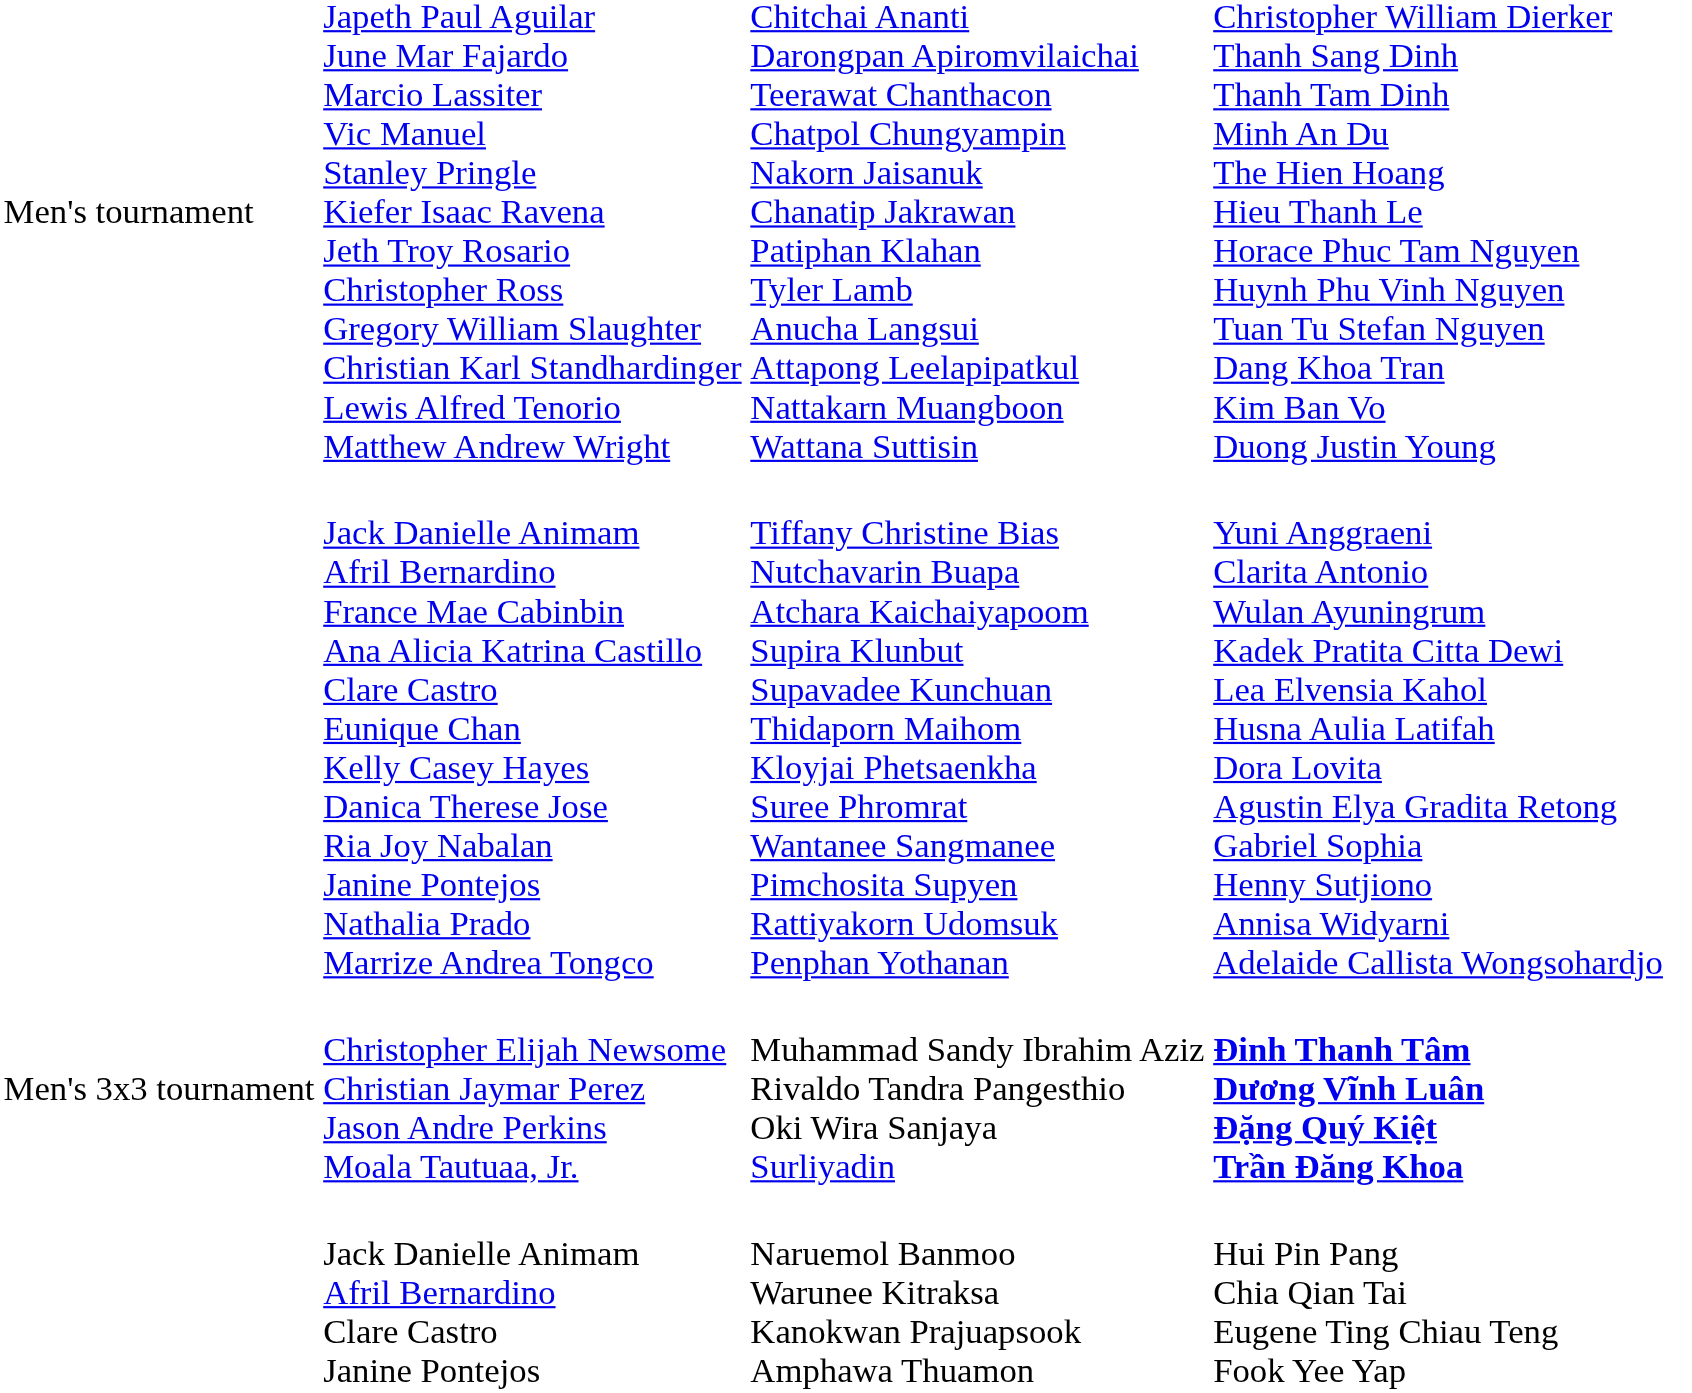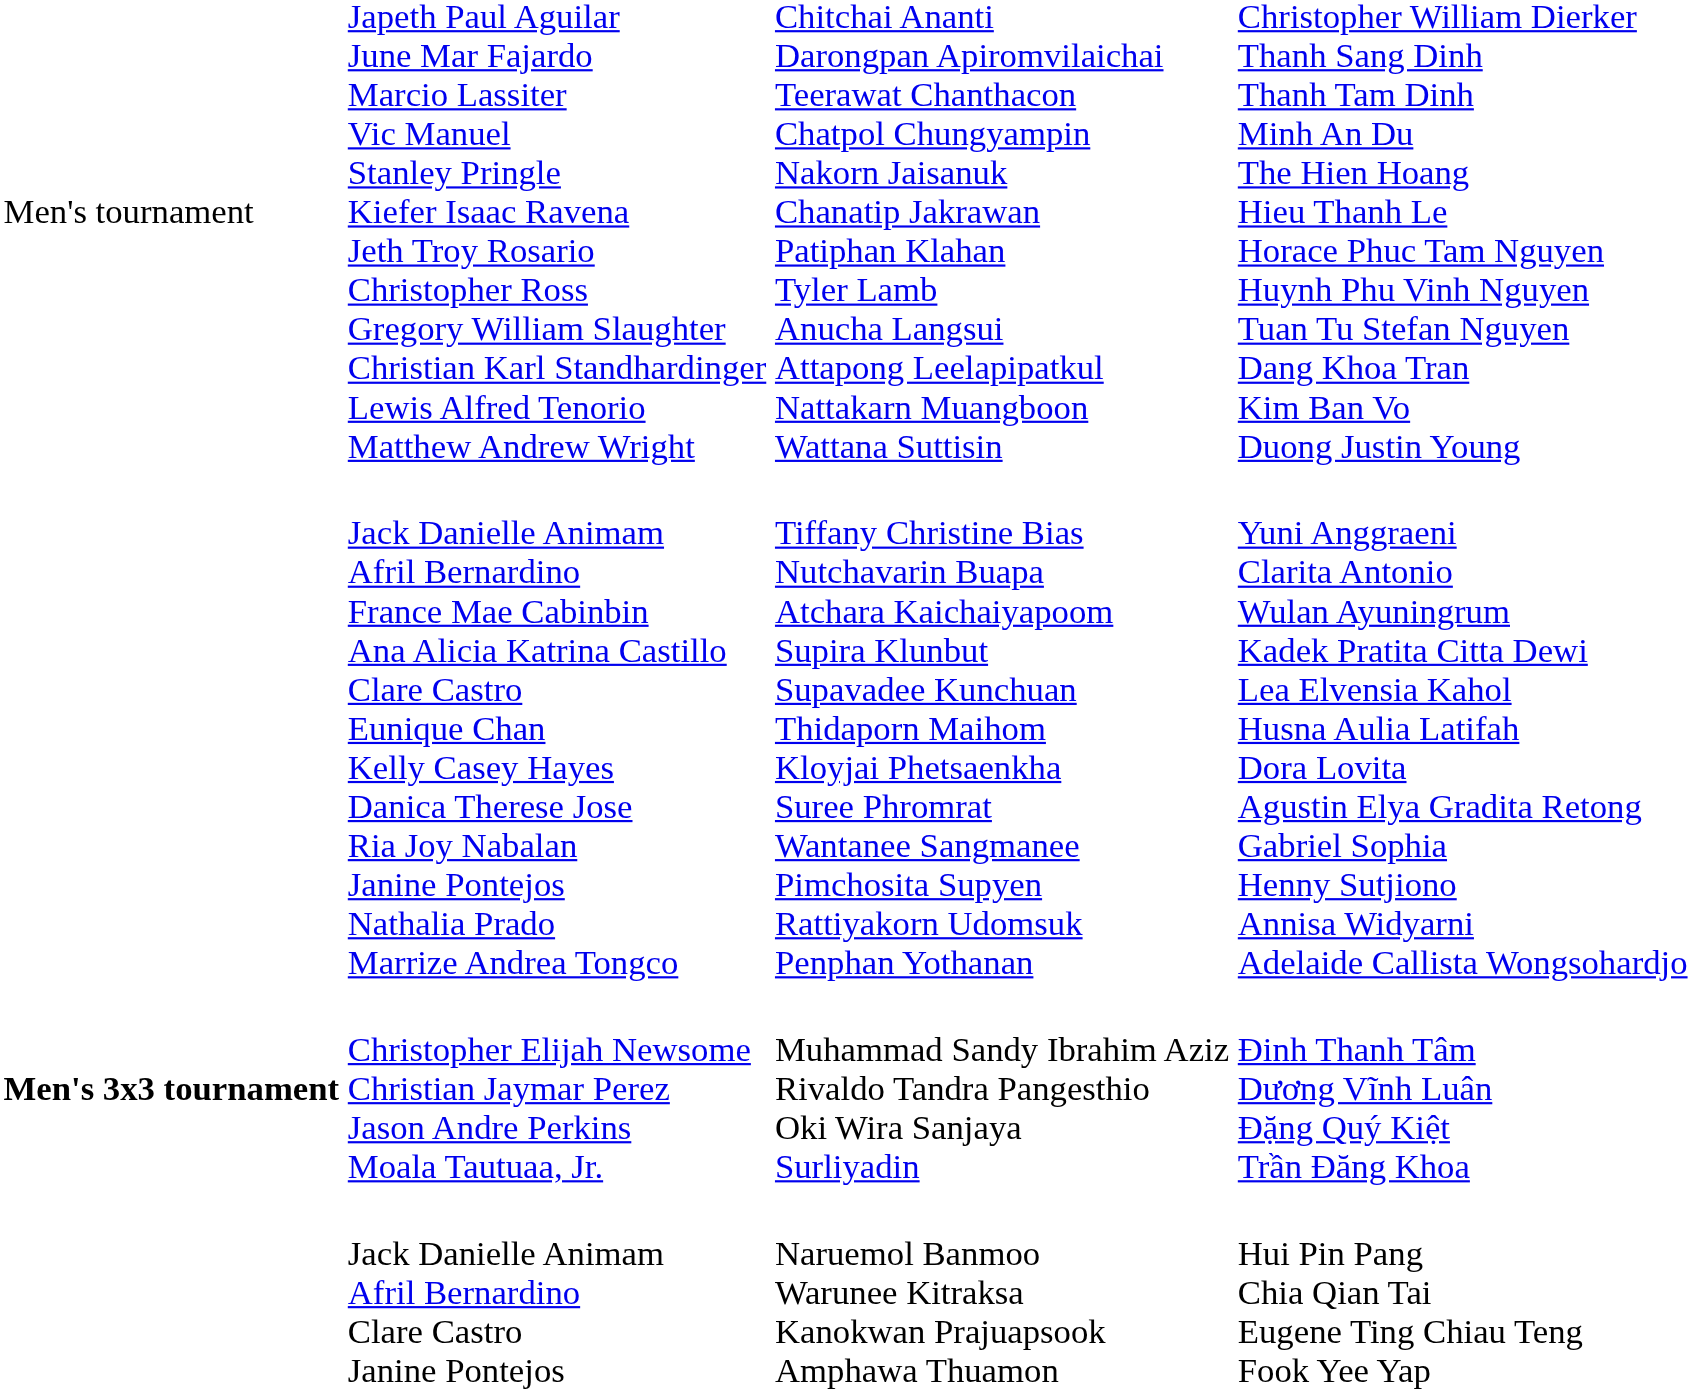(159, 1088) normal -> (171, 1088) bold
(1349, 1108) bold -> (1365, 1108) normal
